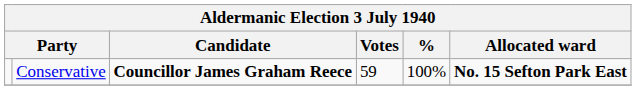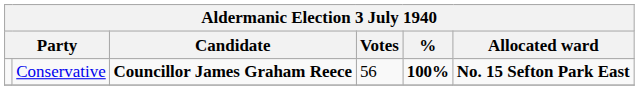(368, 71) 59 -> (368, 71) 56
(426, 71) normal -> (428, 71) bold
